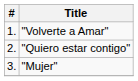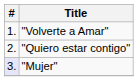(12, 66) no background -> (12, 66) lavender background
